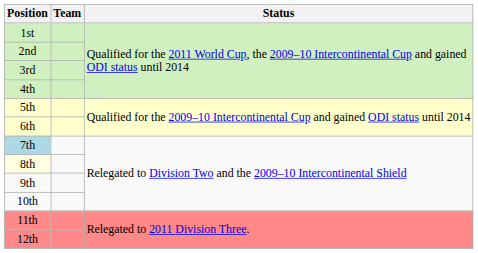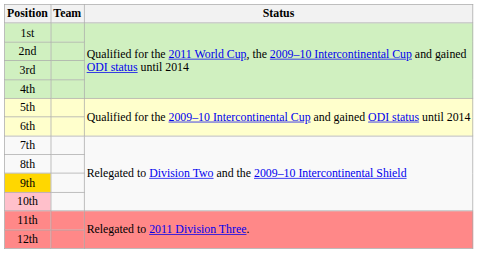(27, 145) lightblue background -> (27, 145) no background
(27, 164) lightyellow background -> (27, 164) no background
(27, 182) no background -> (27, 182) gold background
(27, 201) no background -> (27, 201) pink background
